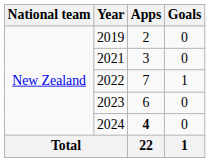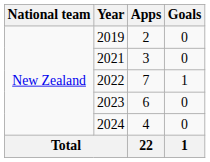(146, 124) bold -> (146, 124) normal
